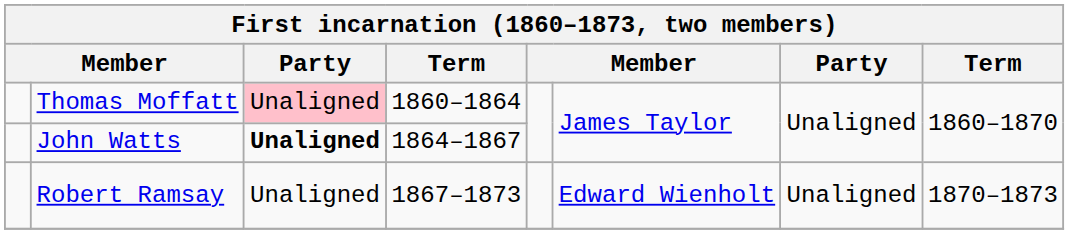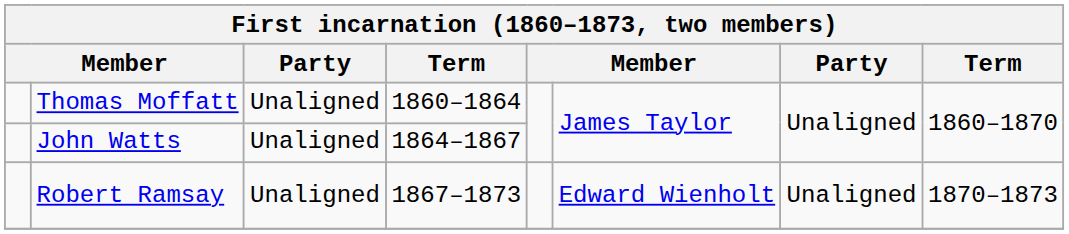(315, 103) pink background -> (315, 103) no background
(315, 142) bold -> (315, 142) normal
